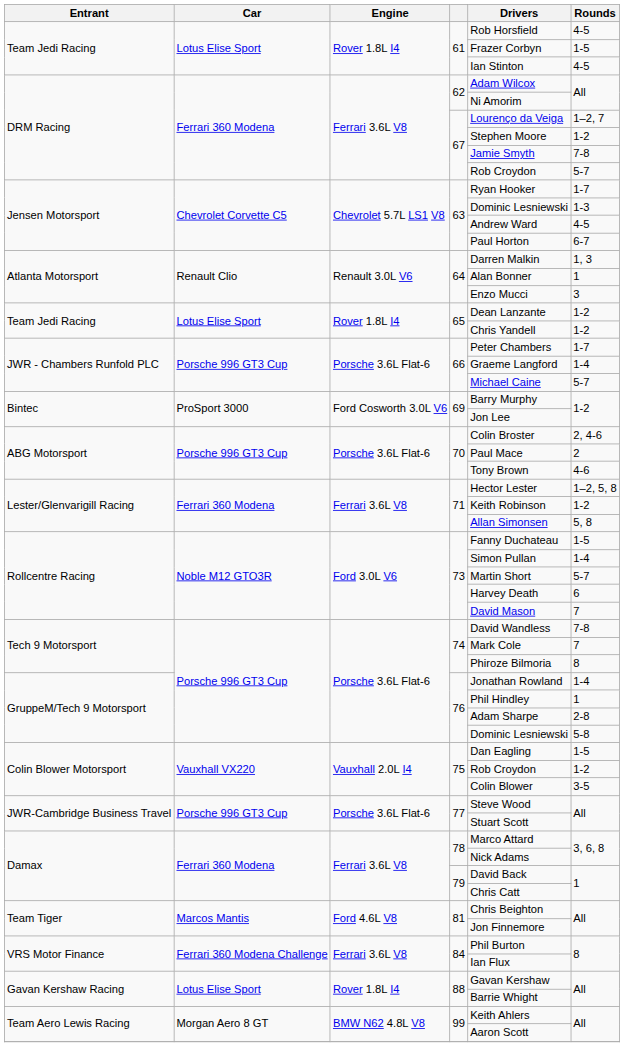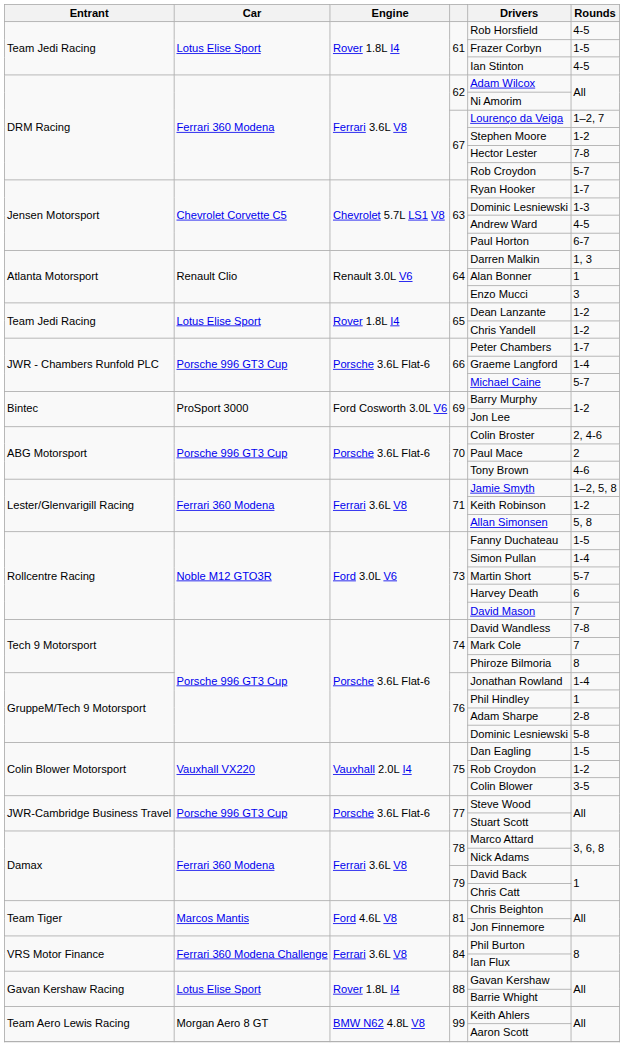(502, 153) Jamie Smyth -> (504, 153) Hector Lester
(504, 487) Hector Lester -> (502, 487) Jamie Smyth
